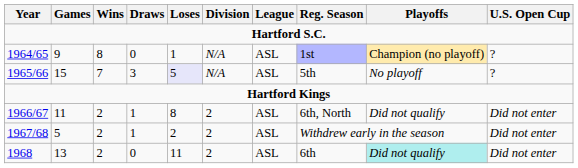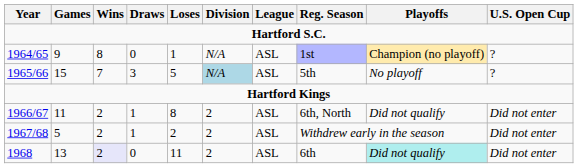(173, 73) lavender background -> (173, 73) no background
(215, 73) no background -> (215, 73) lightblue background
(100, 152) no background -> (100, 152) lavender background
